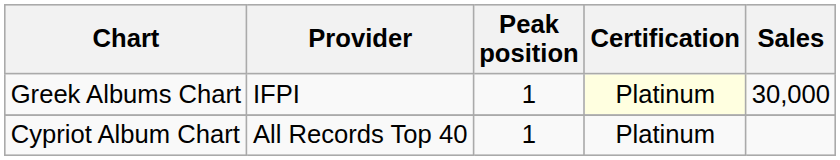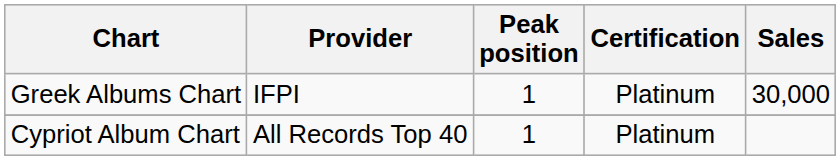(665, 94) lightyellow background -> (665, 94) no background
